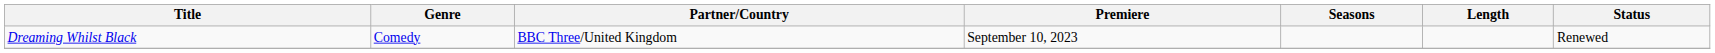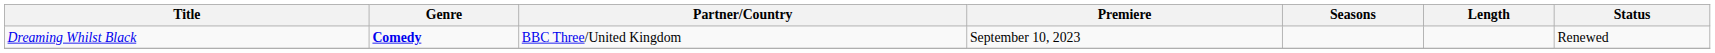(397, 37) normal -> (397, 37) bold
